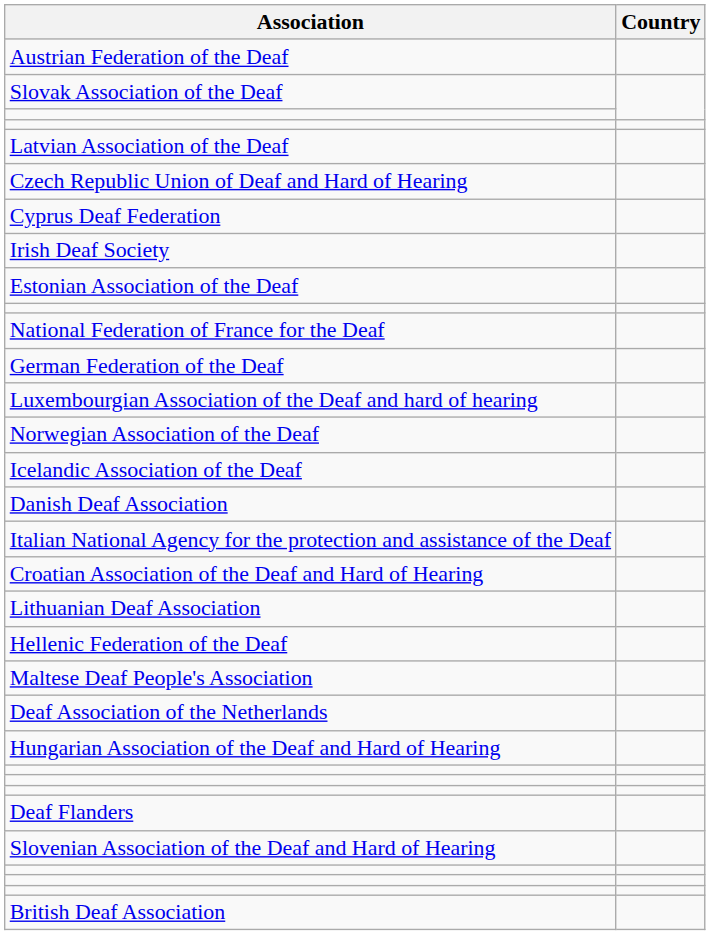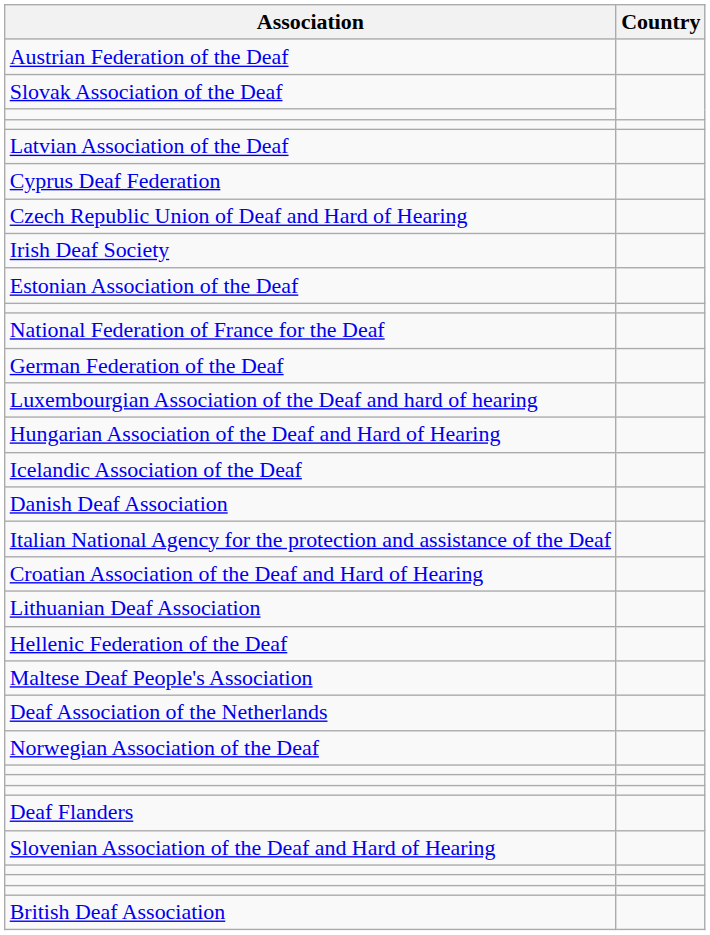(239, 181) Czech Republic Union of Deaf and Hard of Hearing -> (115, 181) Cyprus Deaf Federation
(115, 215) Cyprus Deaf Federation -> (239, 215) Czech Republic Union of Deaf and Hard of Hearing
(164, 434) Norwegian Association of the Deaf -> (255, 434) Hungarian Association of the Deaf and Hard of Hearing
(255, 747) Hungarian Association of the Deaf and Hard of Hearing -> (164, 747) Norwegian Association of the Deaf
